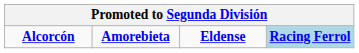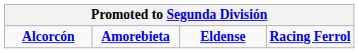(310, 36) lightblue background -> (310, 36) no background
